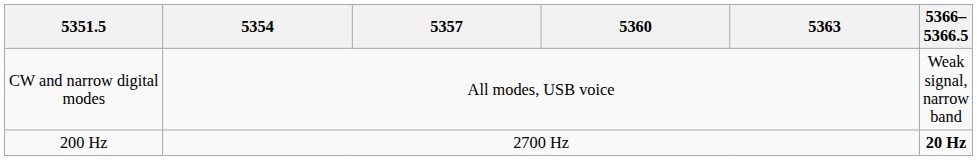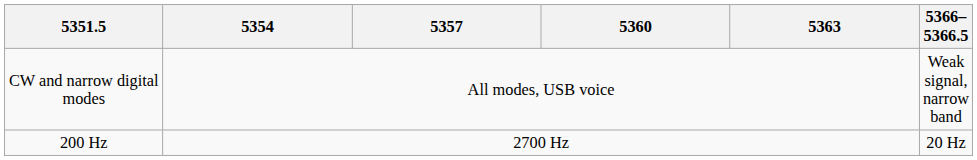(946, 142) bold -> (946, 142) normal
